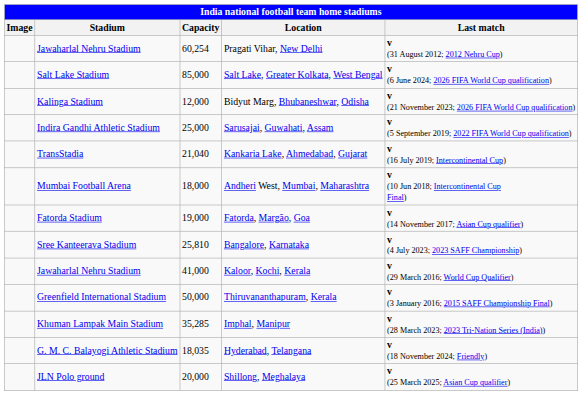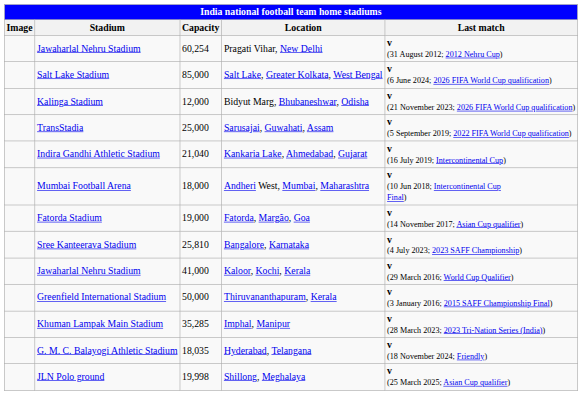(98, 128) Indira Gandhi Athletic Stadium -> (60, 128) TransStadia
(60, 154) TransStadia -> (98, 154) Indira Gandhi Athletic Stadium
(195, 377) 20,000 -> (195, 377) 19,998
